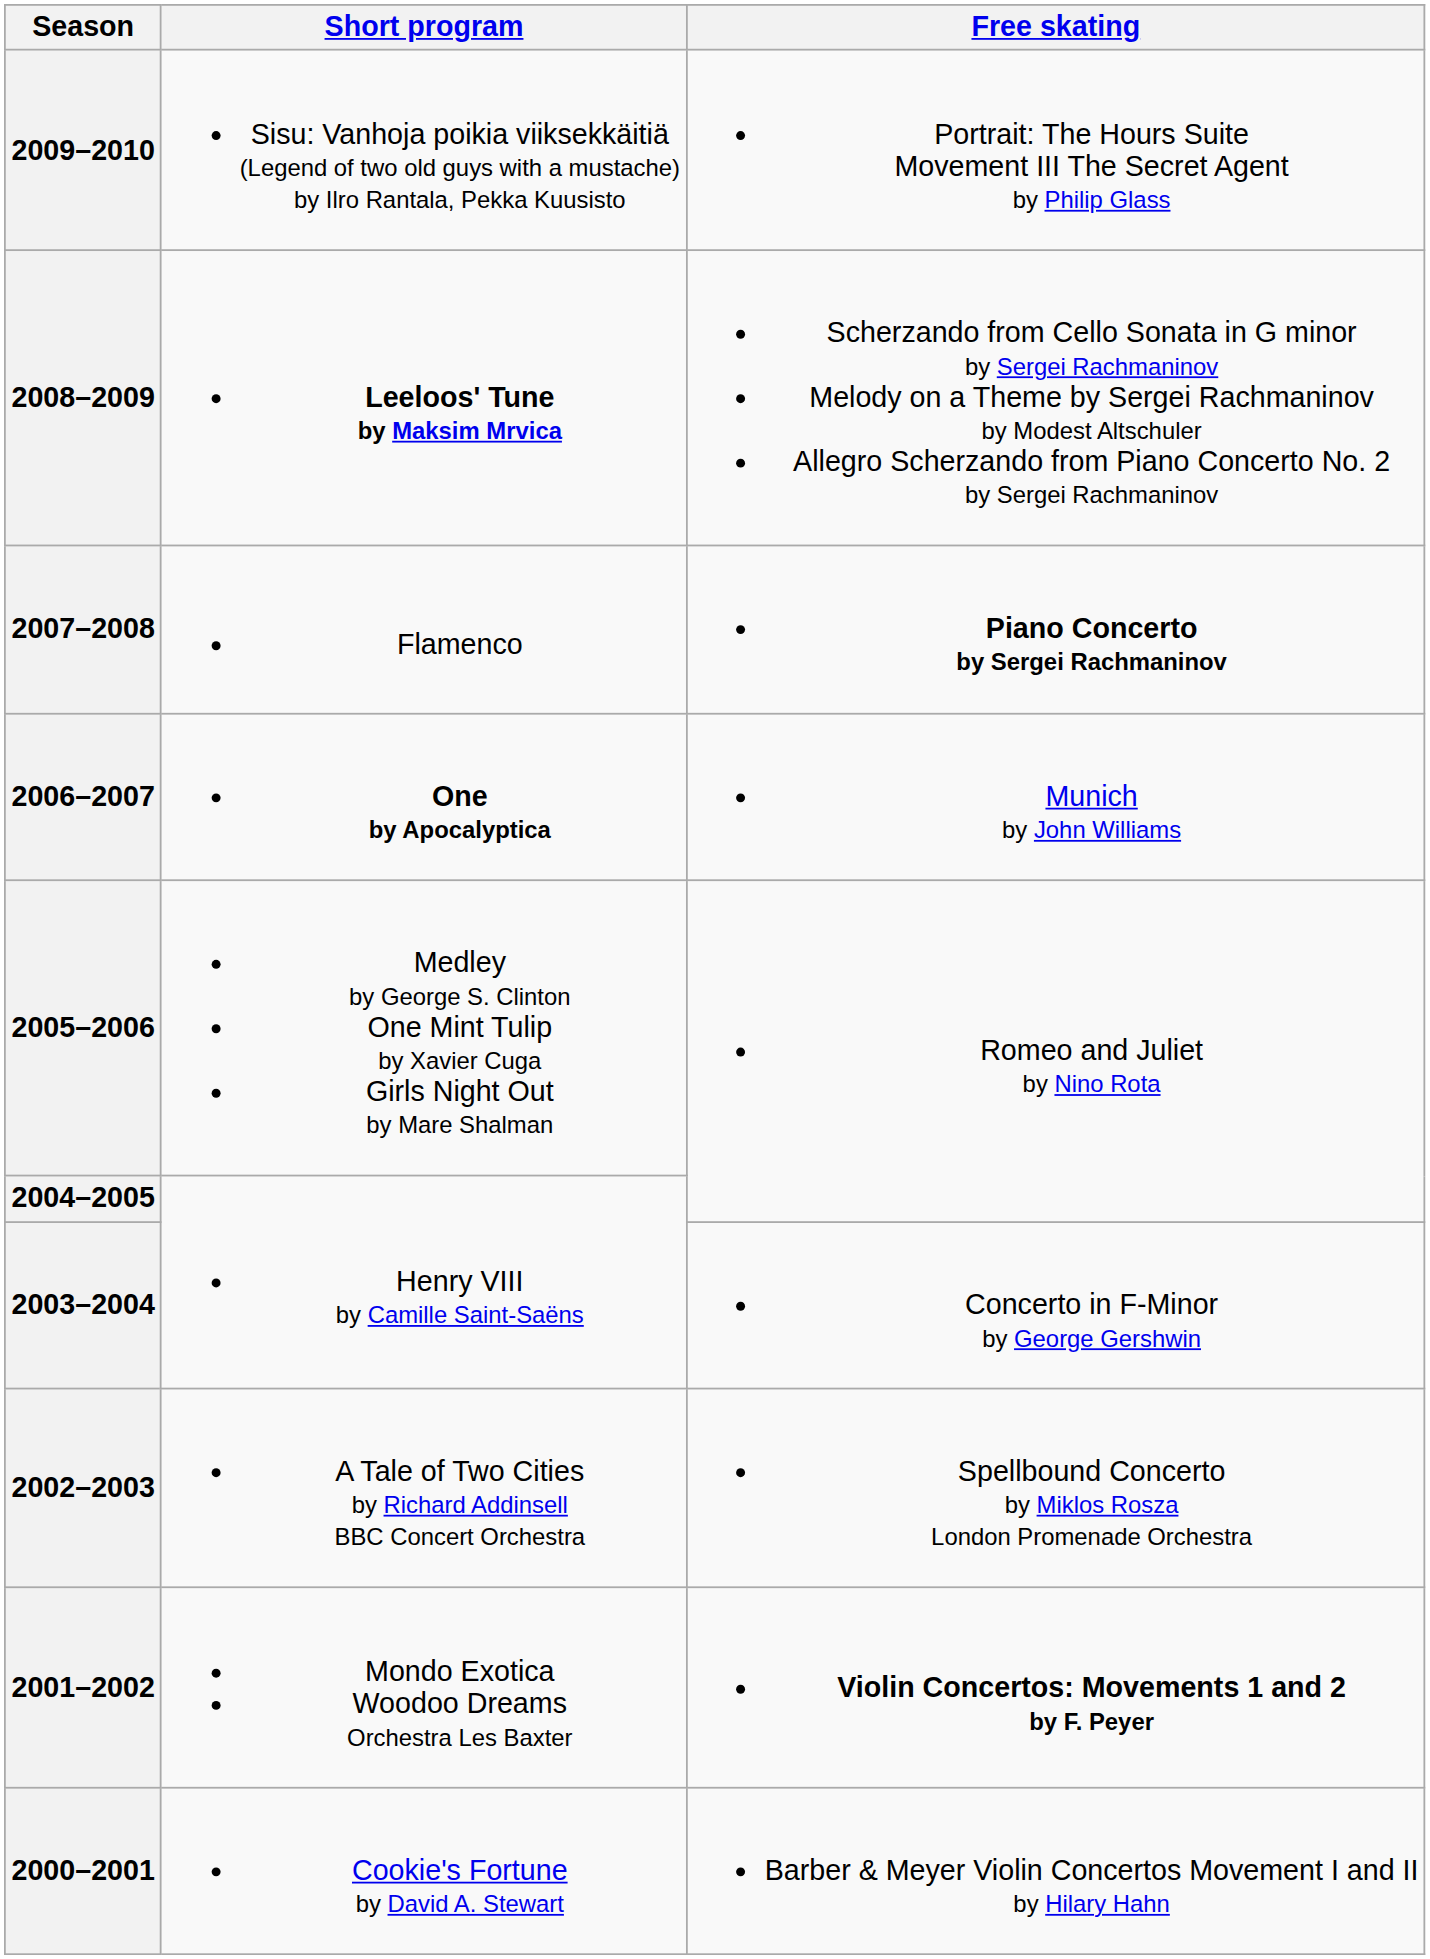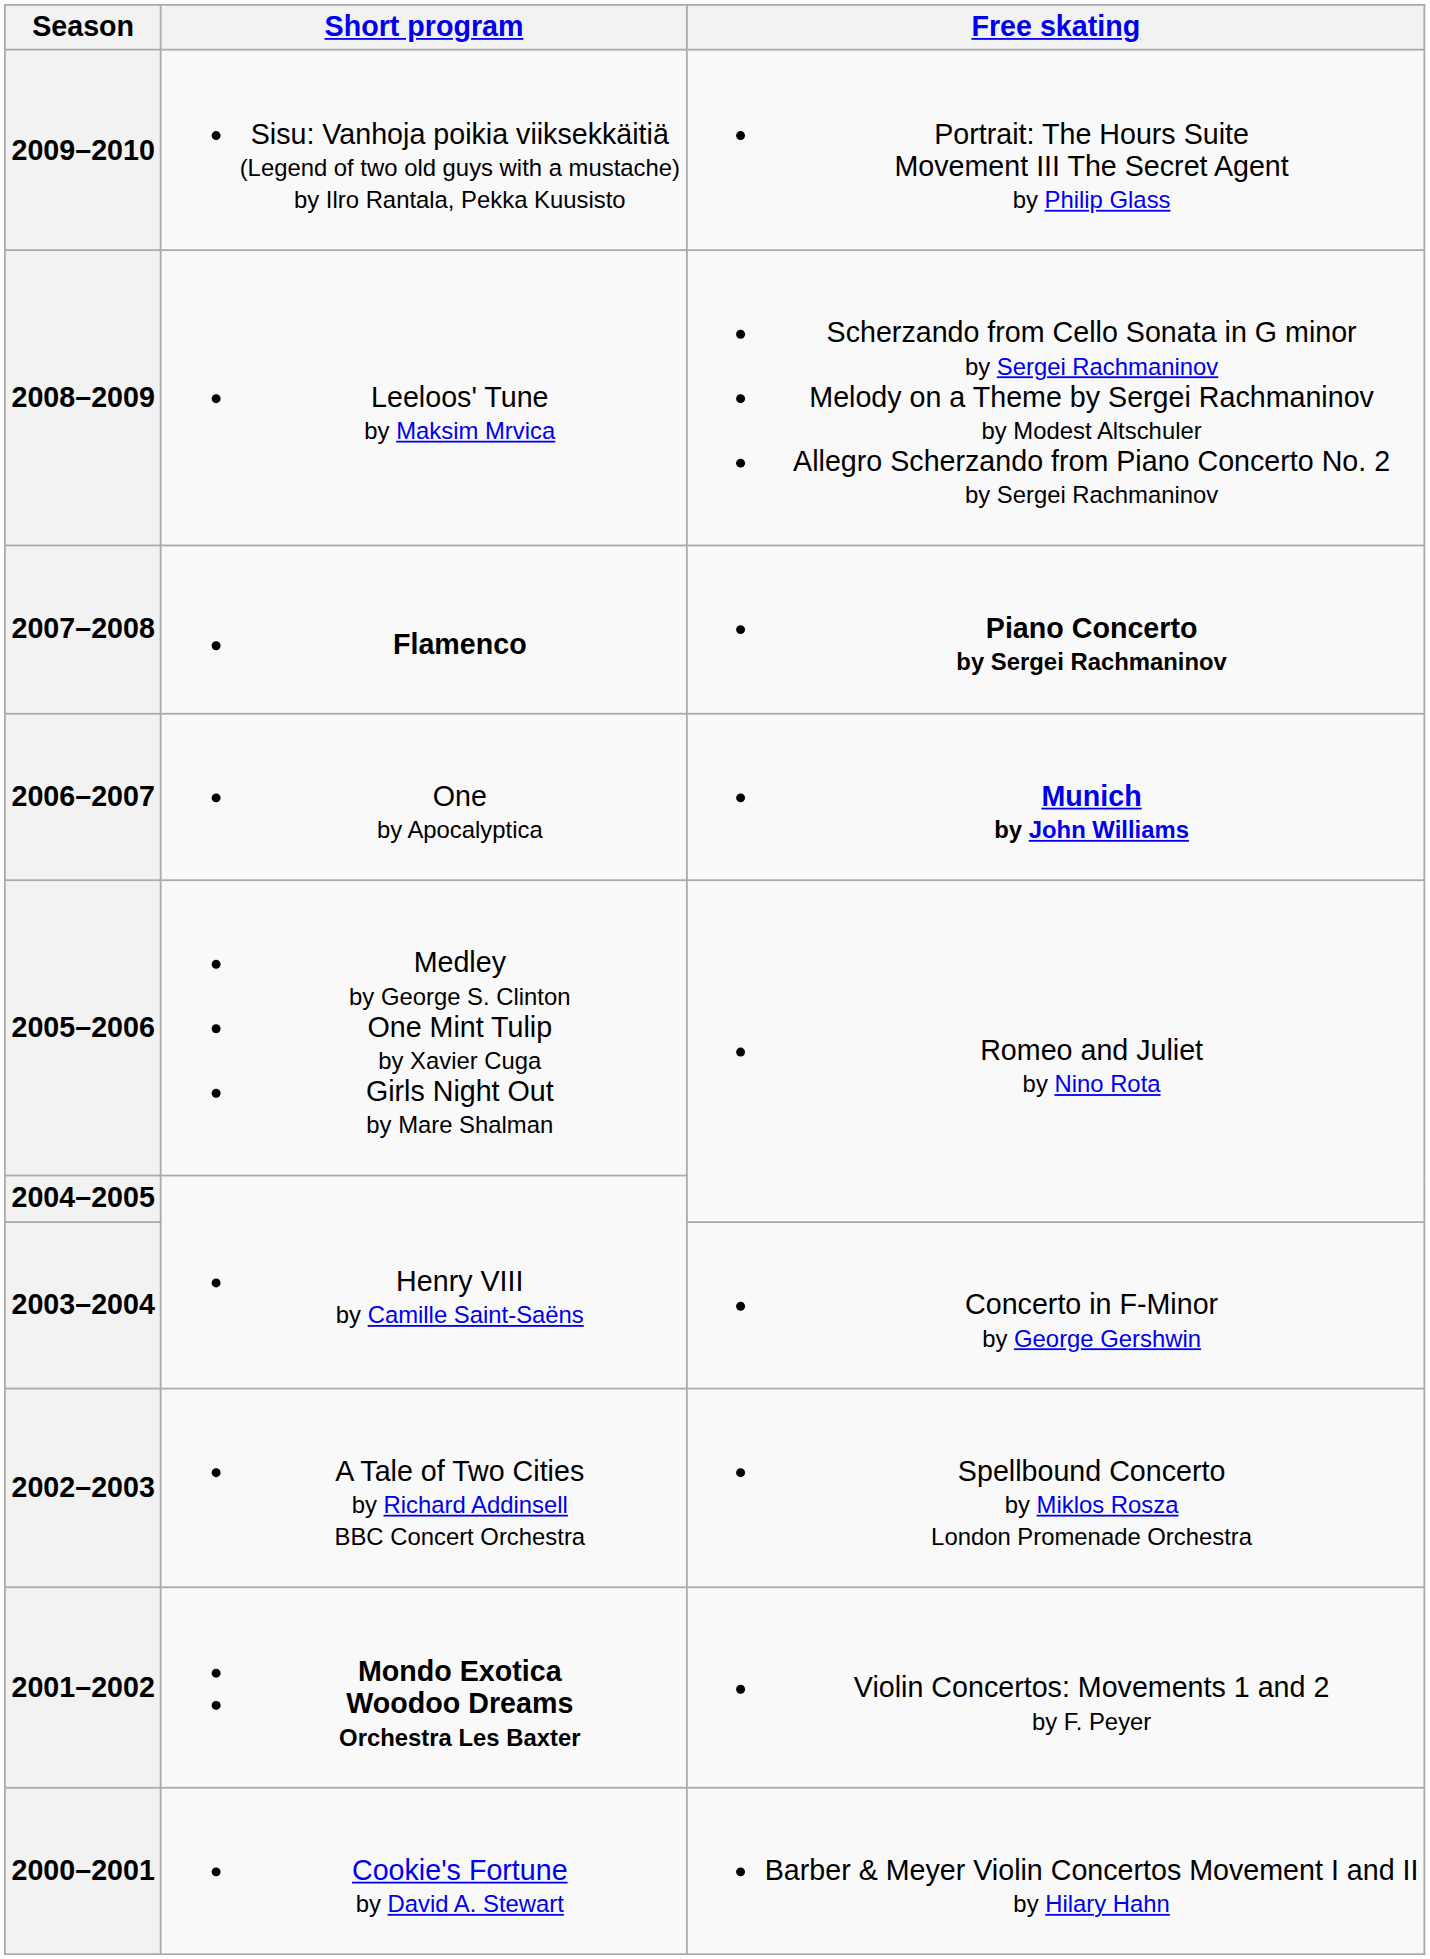(424, 414) bold -> (424, 414) normal
(424, 645) normal -> (424, 645) bold
(424, 813) bold -> (424, 813) normal
(1056, 813) normal -> (1056, 813) bold
(424, 1704) normal -> (424, 1704) bold
(1056, 1704) bold -> (1056, 1704) normal
